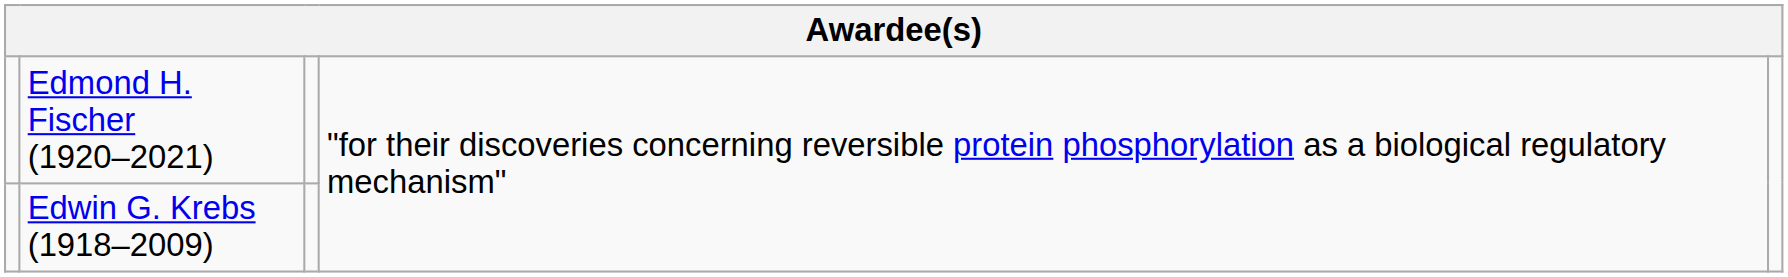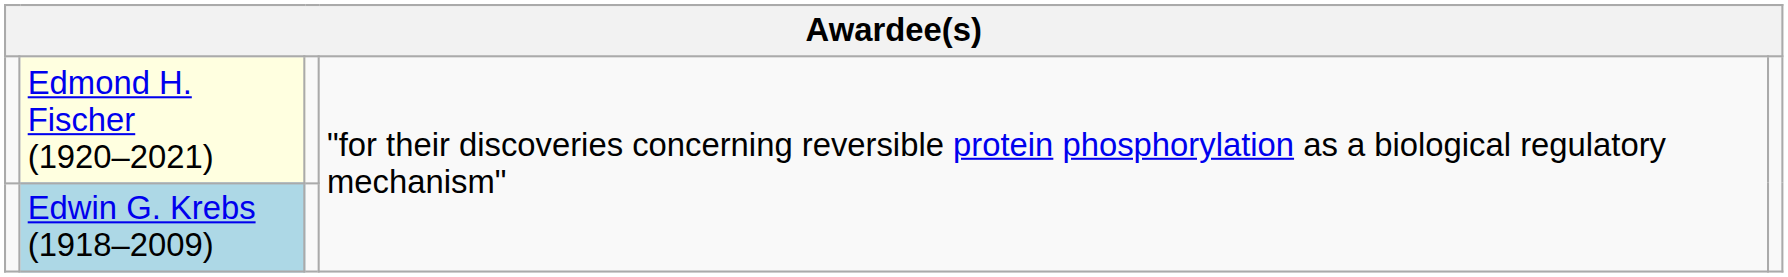(121, 119) no background -> (121, 119) lightyellow background
(142, 226) no background -> (142, 226) lightblue background
